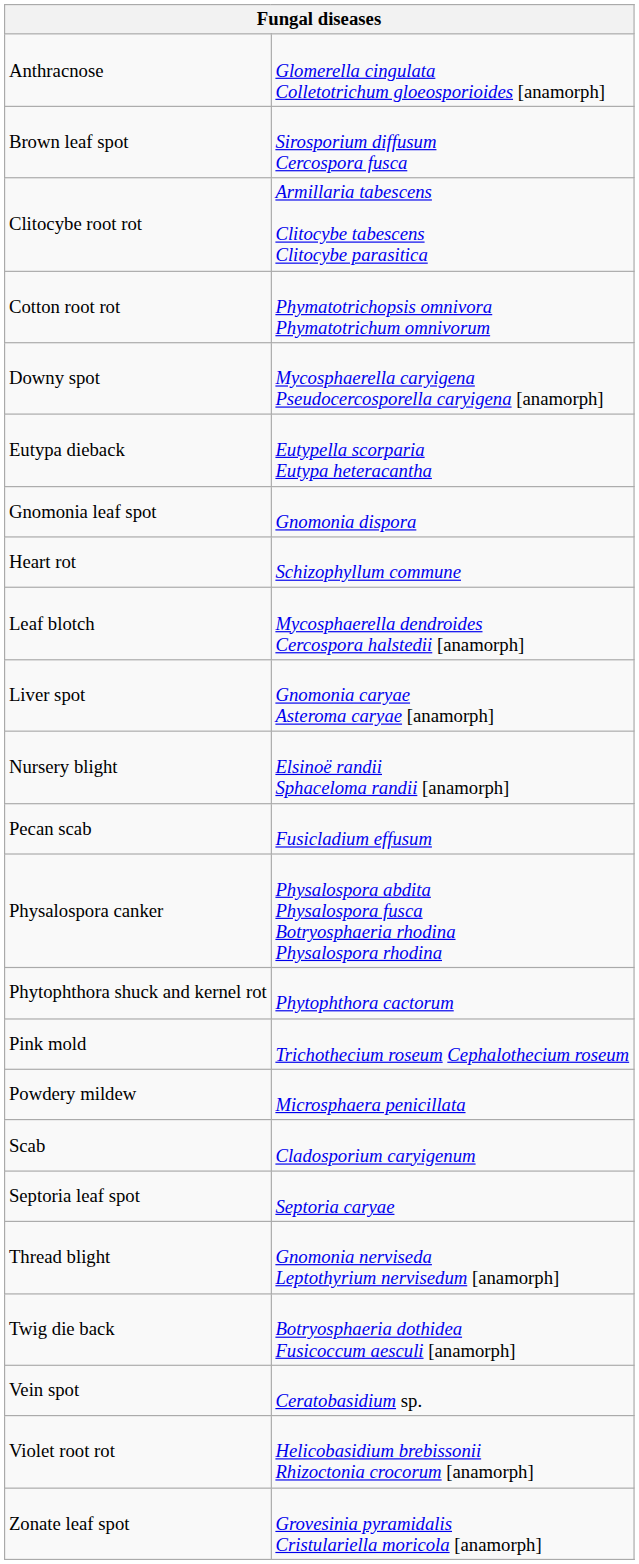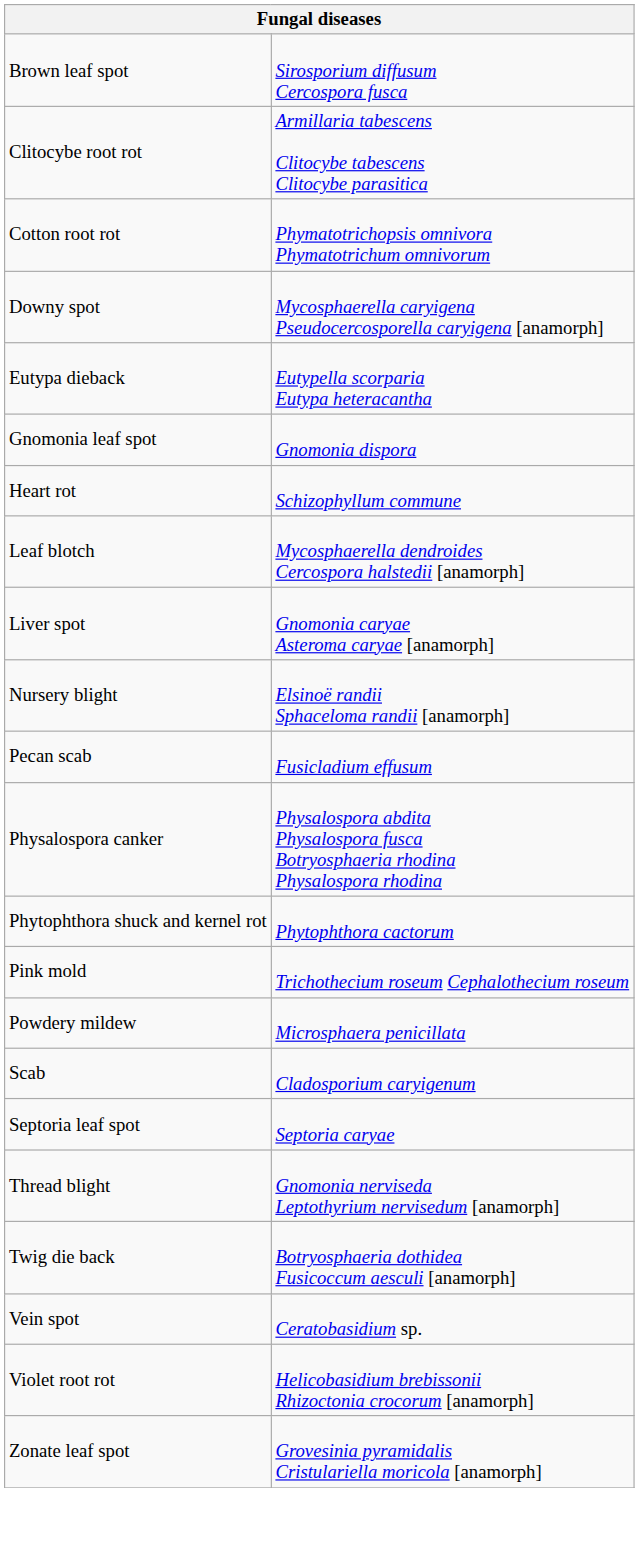- row: (56, 70)
